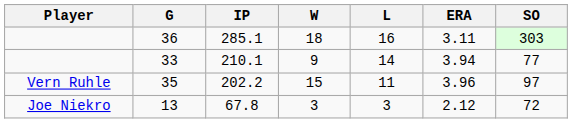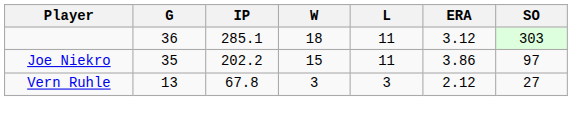(387, 39) 16 -> (387, 39) 11
(459, 39) 3.11 -> (459, 39) 3.12
- row: (169, 61)
(69, 84) Vern Ruhle -> (69, 61) Joe Niekro
(459, 84) 3.96 -> (459, 61) 3.86
(69, 107) Joe Niekro -> (69, 84) Vern Ruhle
(531, 107) 72 -> (531, 84) 27
